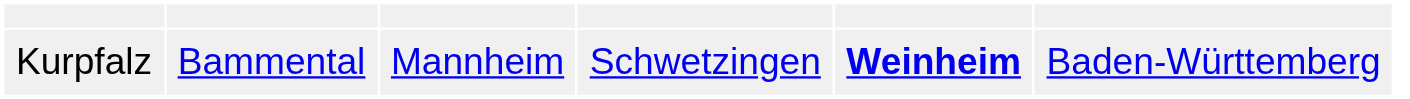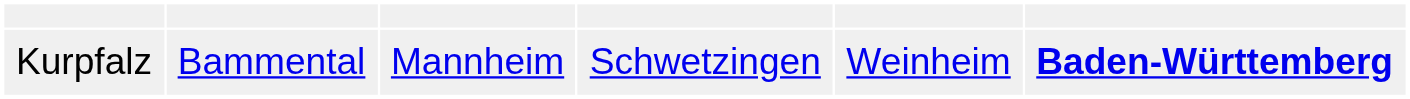(934, 61) bold -> (929, 61) normal
(1214, 61) normal -> (1215, 61) bold
